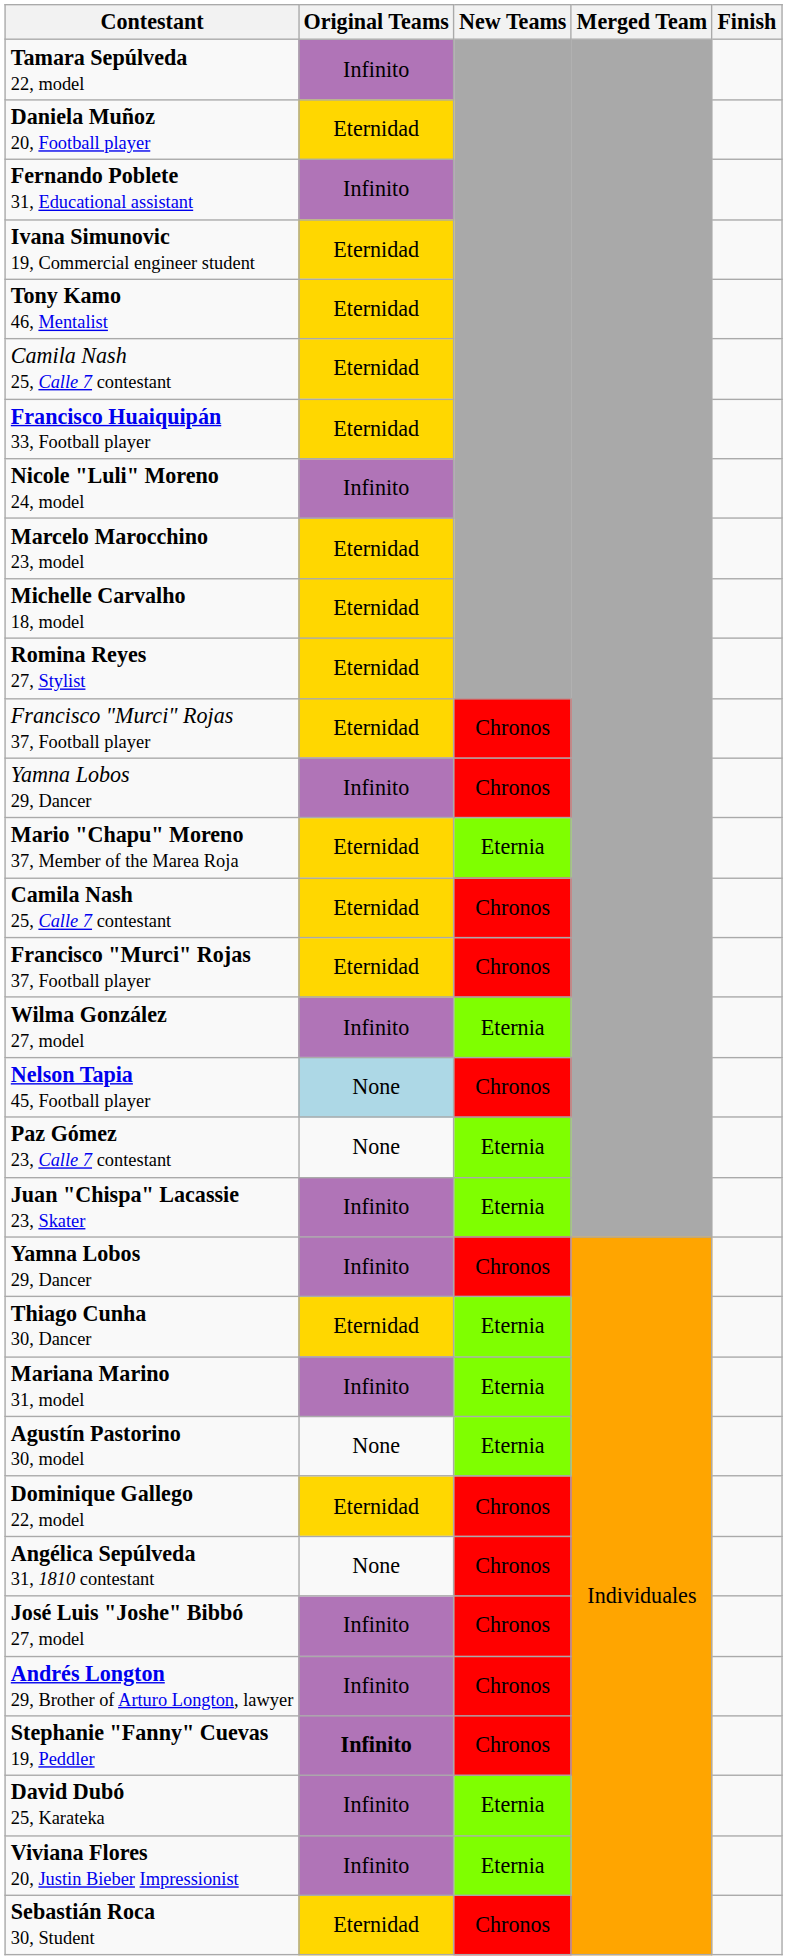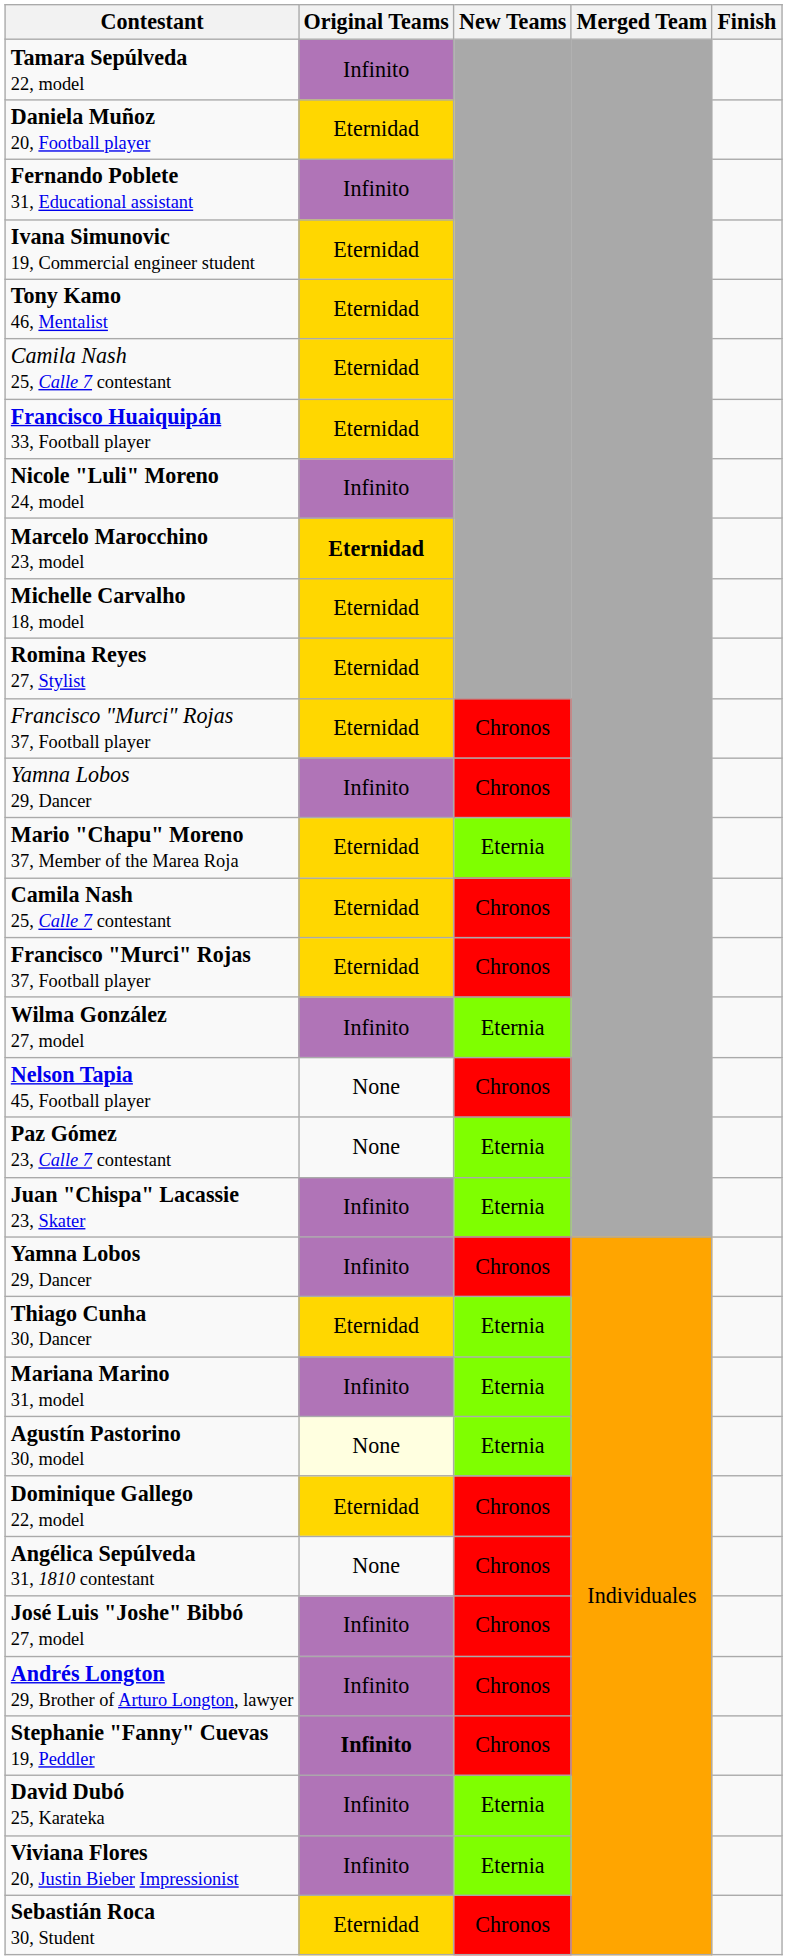(376, 548) normal -> (376, 548) bold
(376, 1087) lightblue background -> (376, 1087) no background
(376, 1446) no background -> (376, 1446) lightyellow background
